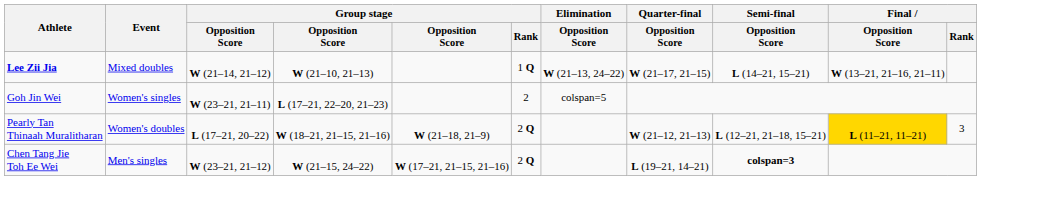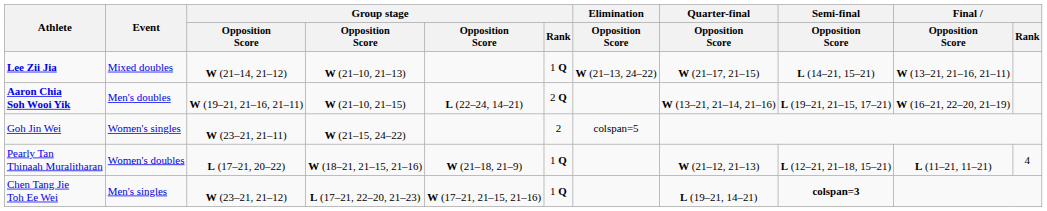+ row: (39, 98)
(333, 105) L (17–21, 22–20, 21–23) -> (365, 136) W (21–15, 24–22)
(526, 129) 2 Q -> (558, 160) 1 Q
(888, 136) gold background -> (953, 167) no background
(962, 129) 3 -> (1027, 160) 4
(333, 167) W (21–15, 24–22) -> (365, 198) L (17–21, 22–20, 21–23)
(526, 160) 2 Q -> (558, 191) 1 Q
